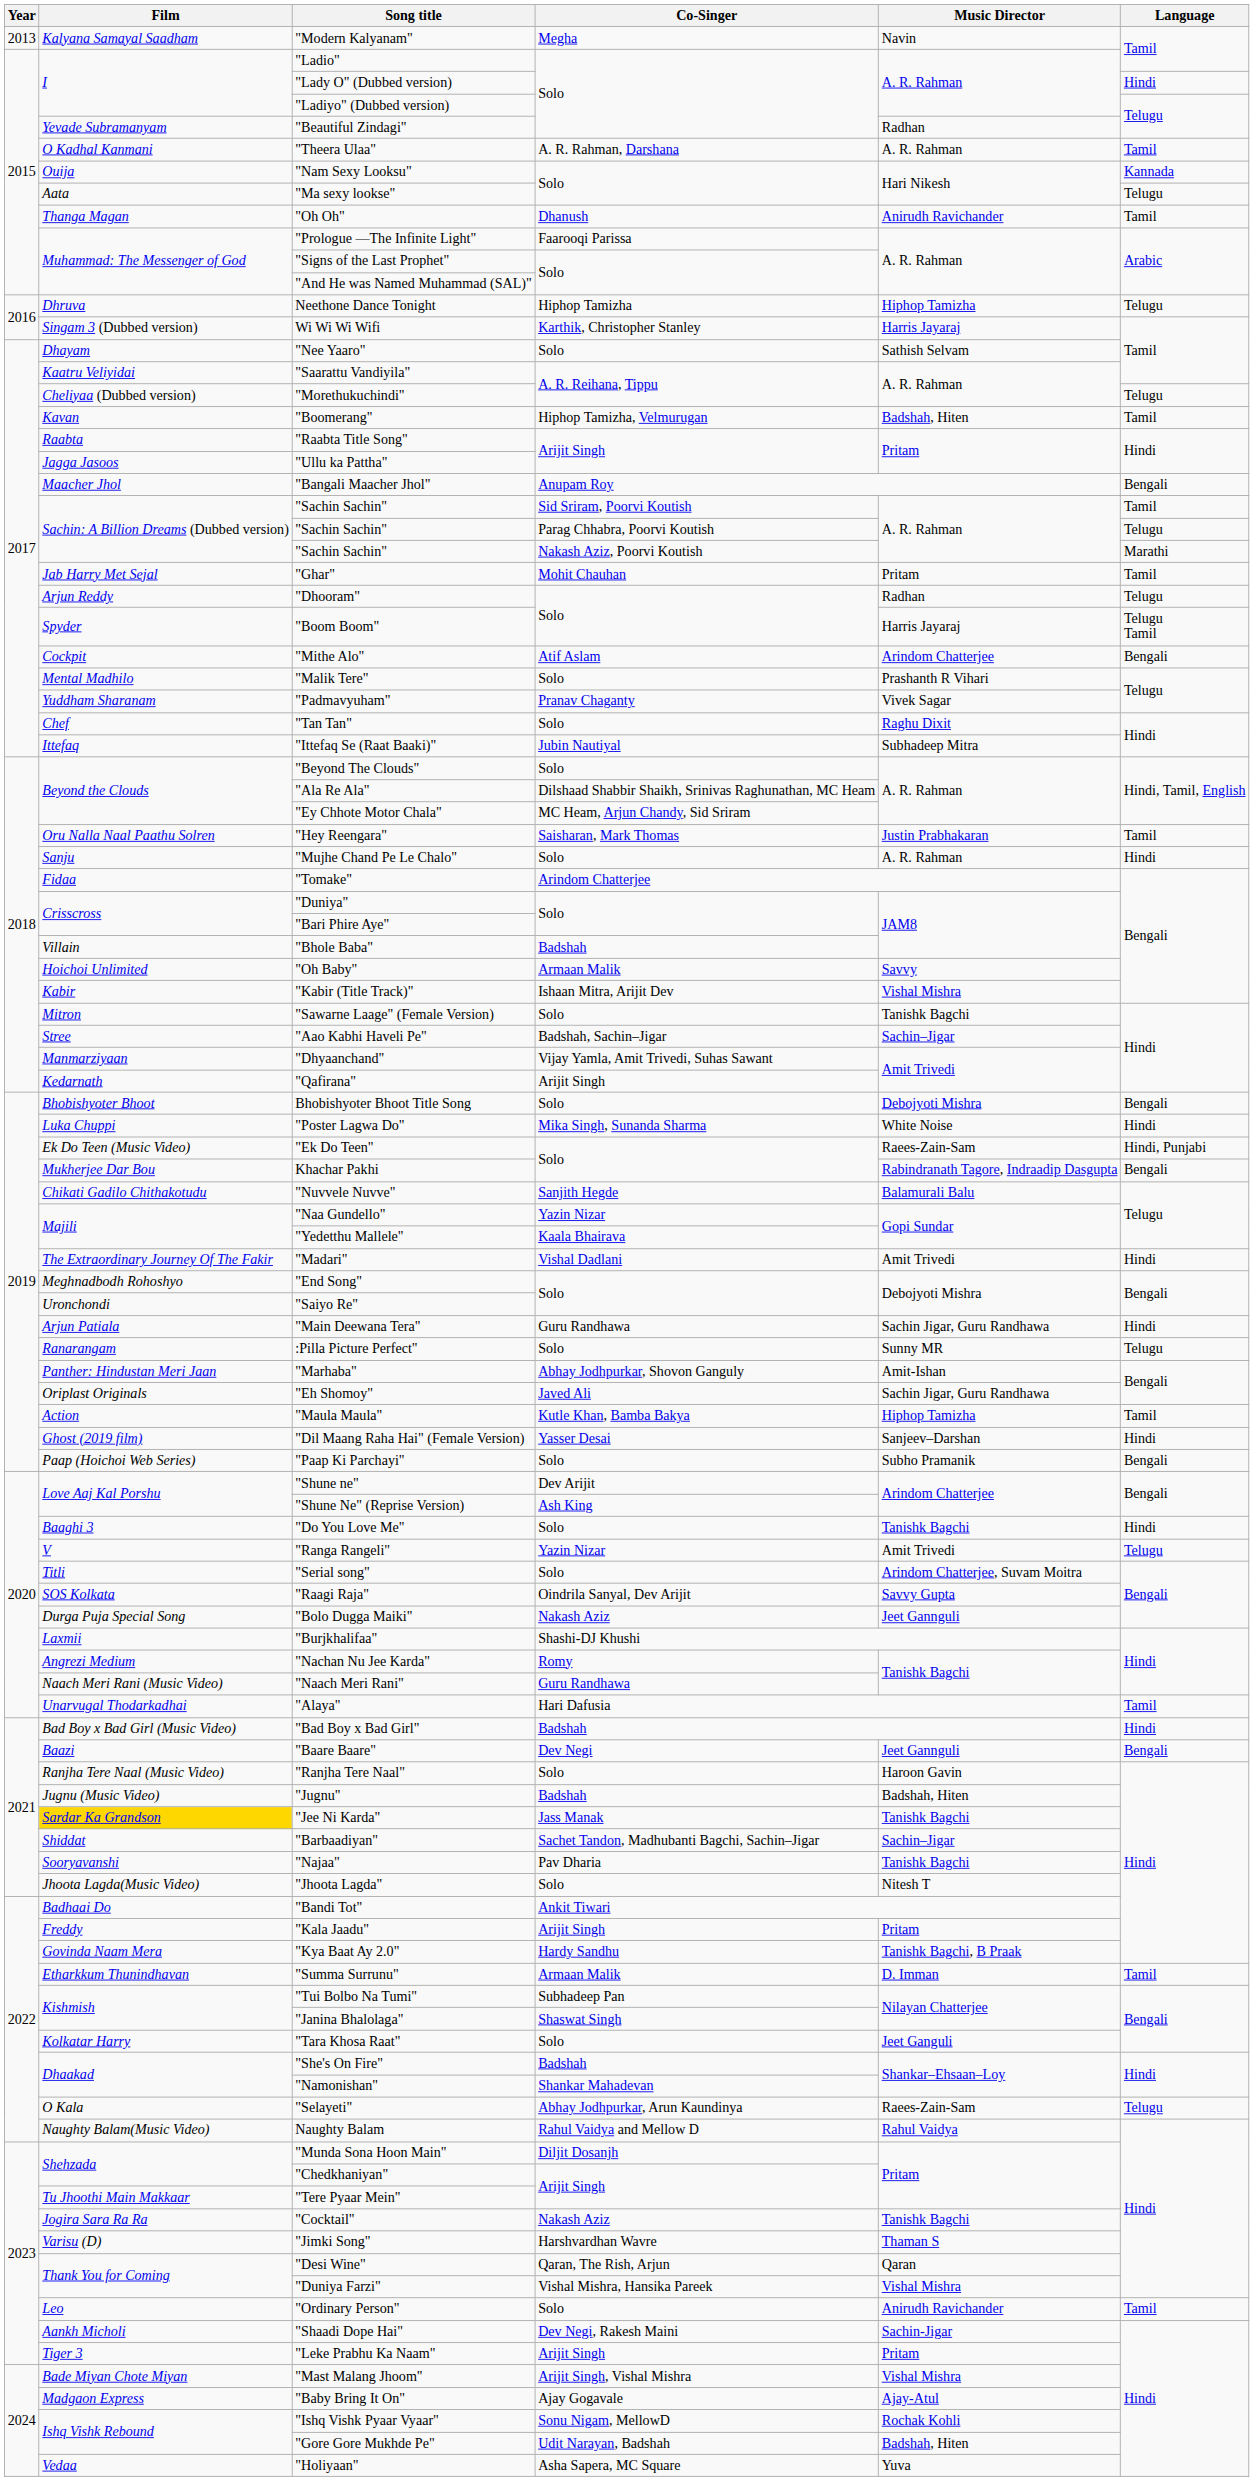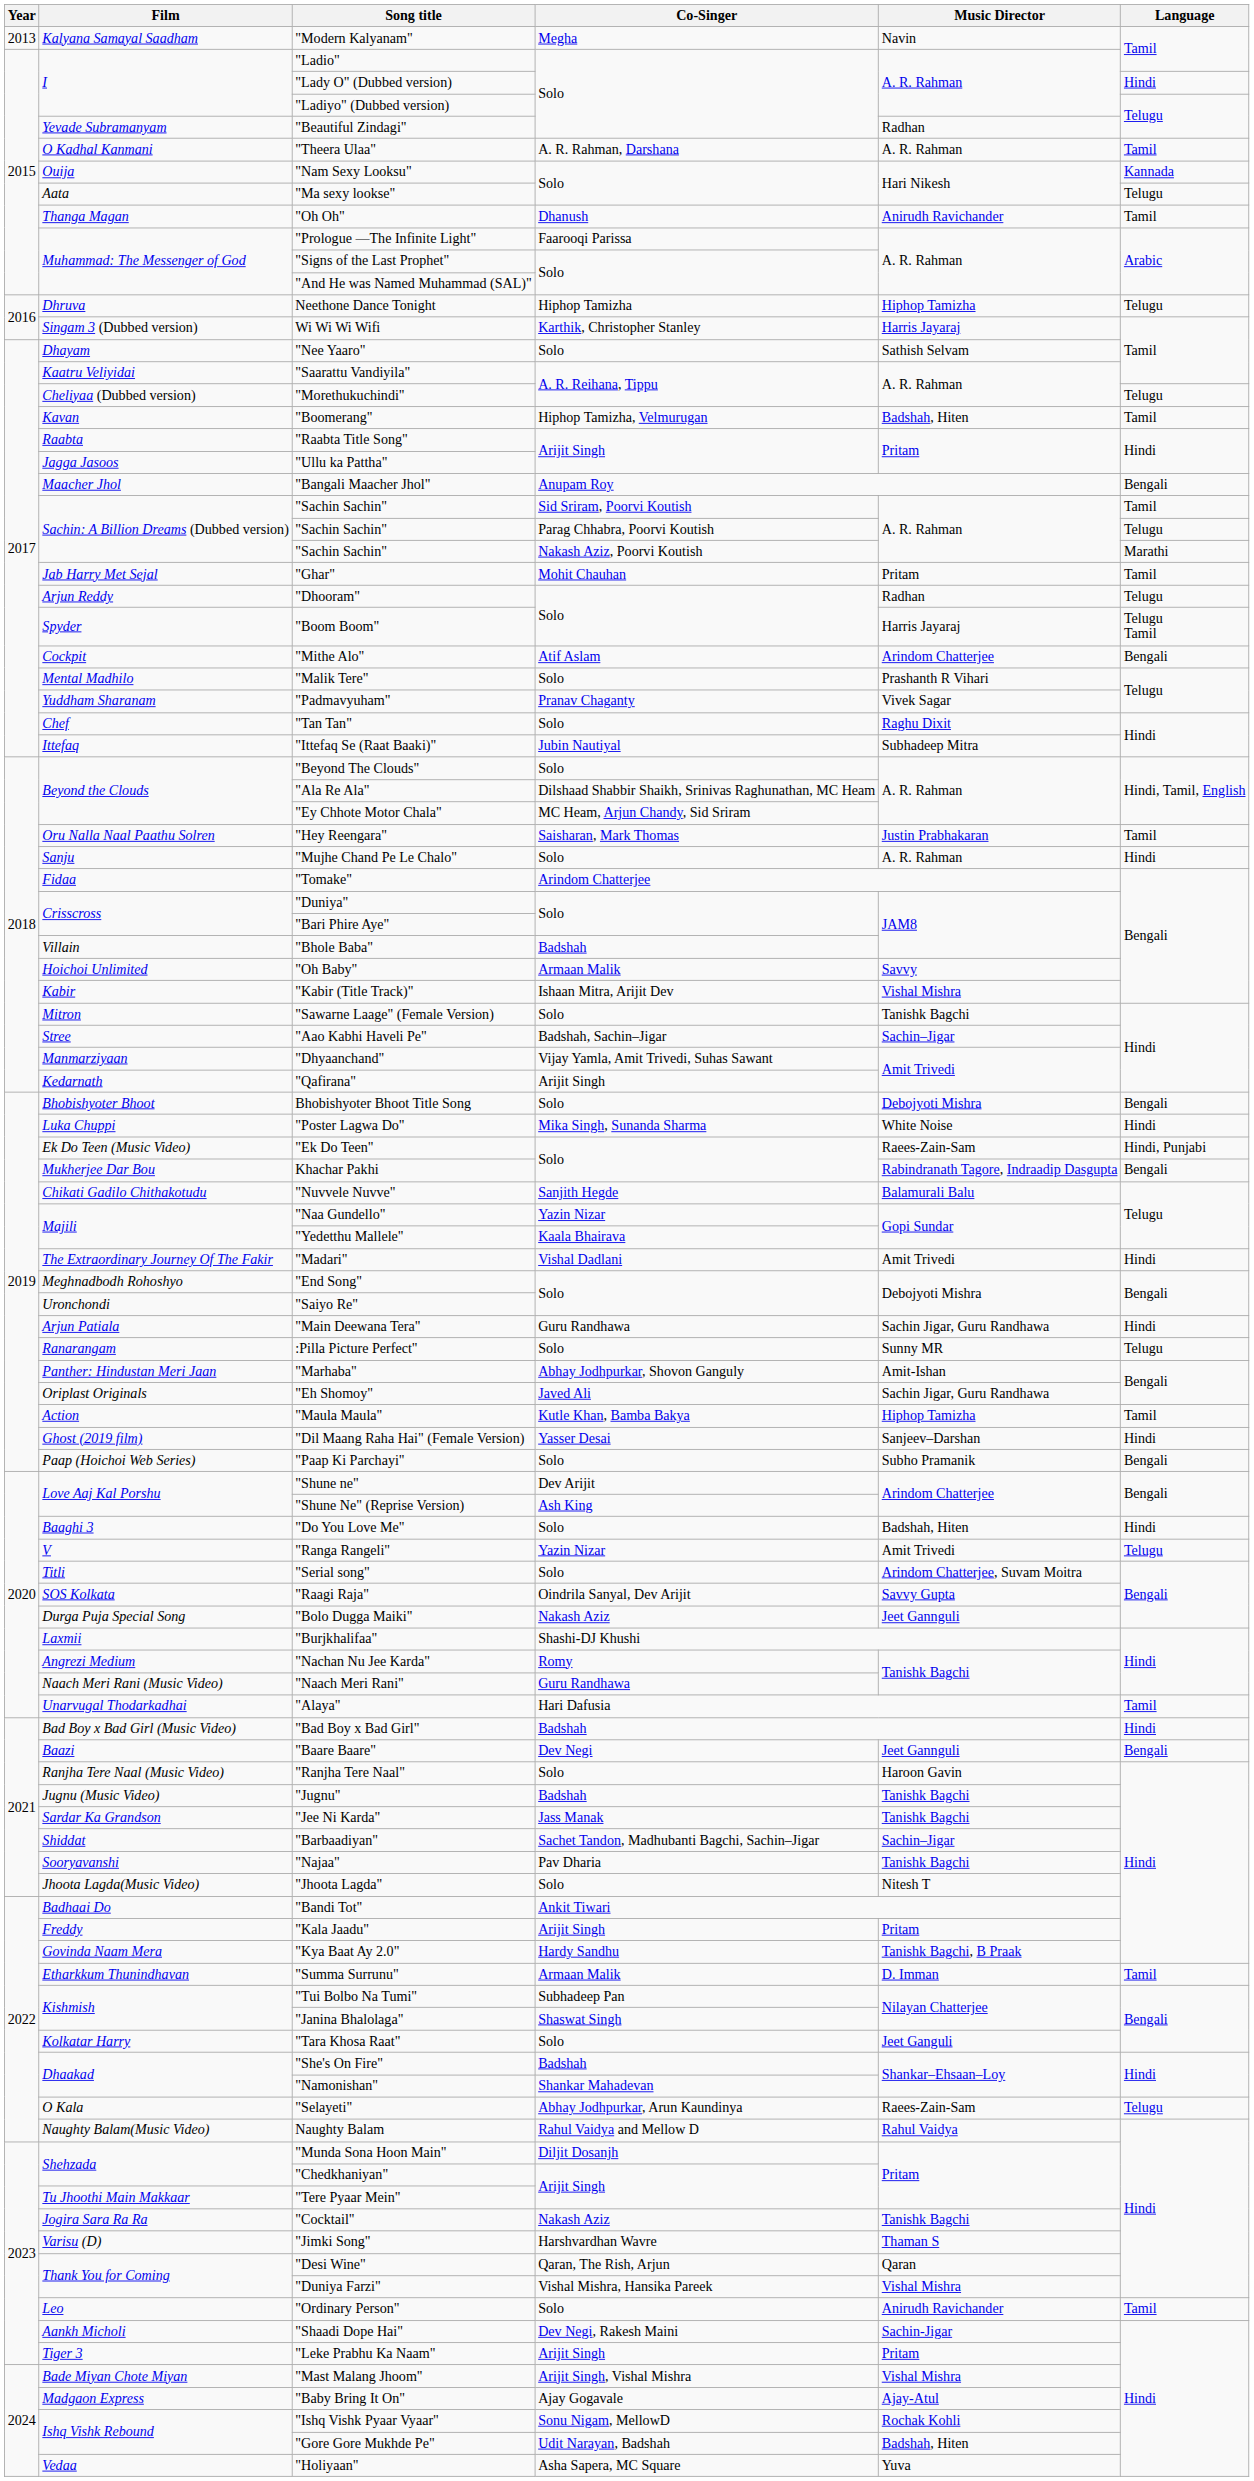(926, 1527) Tanishk Bagchi -> (925, 1527) Badshah, Hiten
(925, 1795) Badshah, Hiten -> (926, 1795) Tanishk Bagchi
(102, 1817) gold background -> (102, 1817) no background
